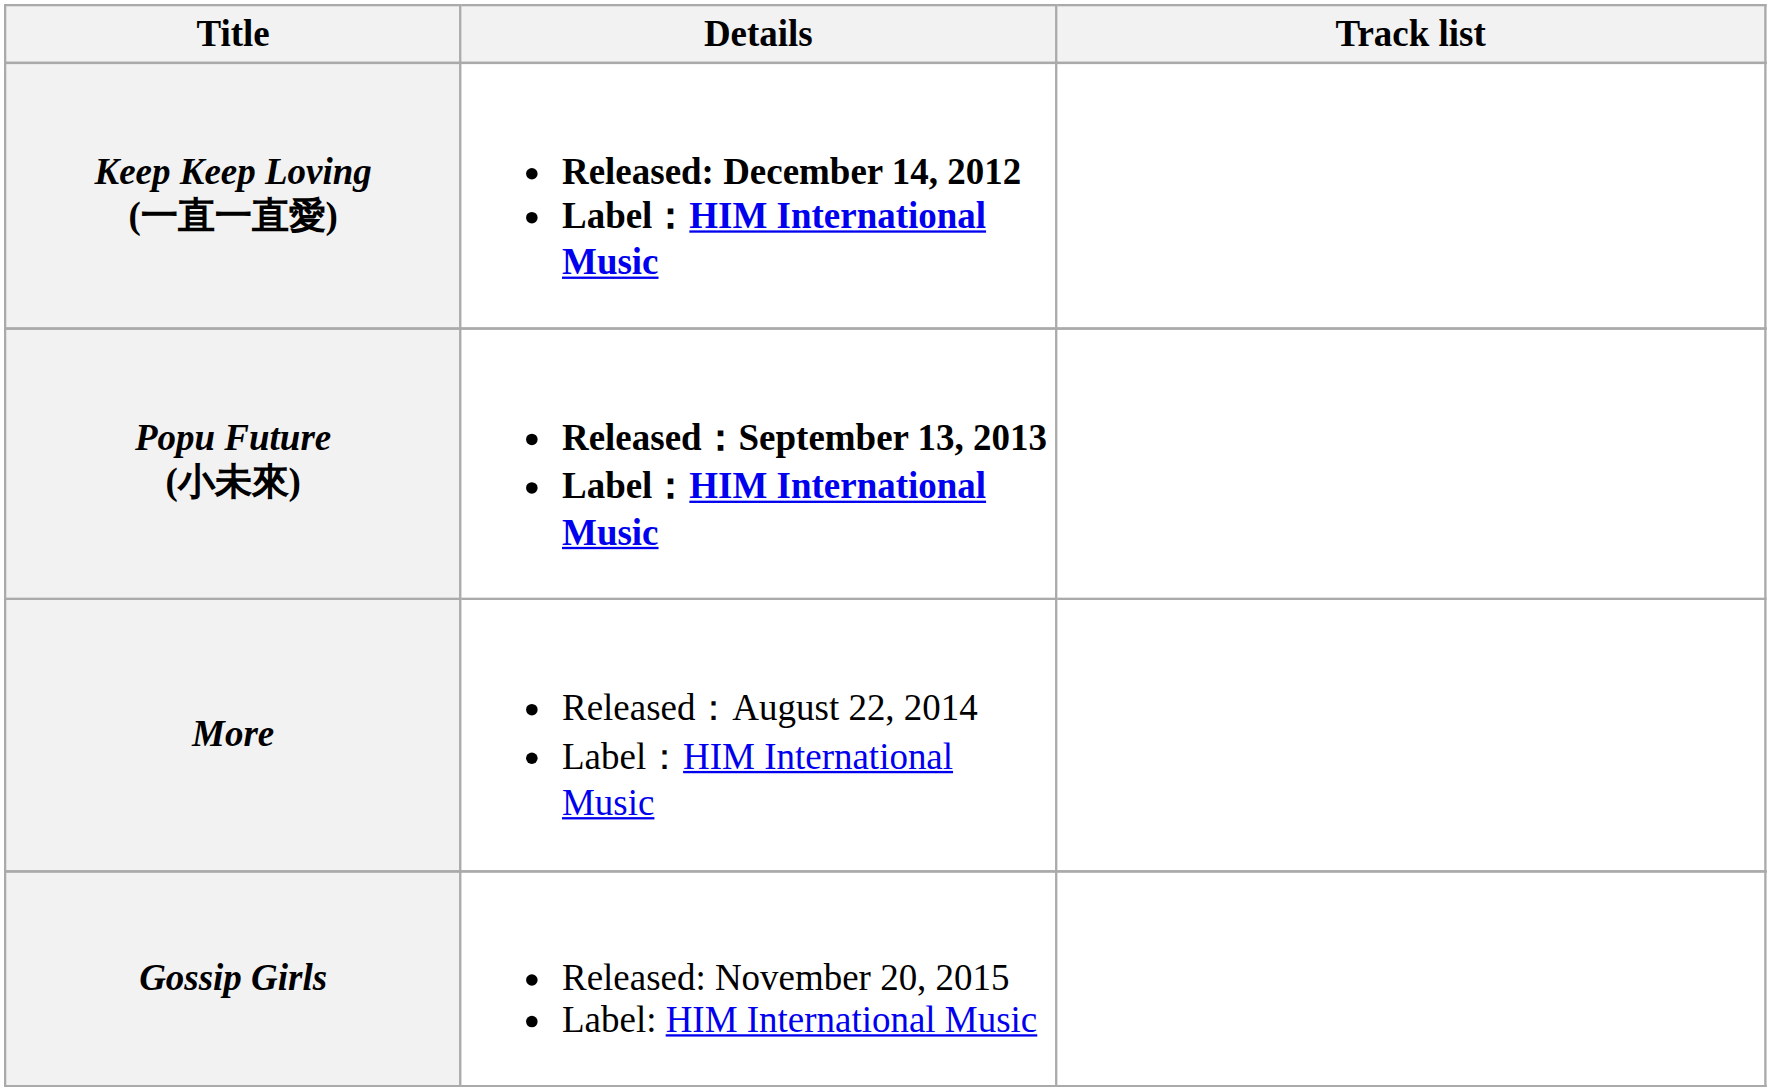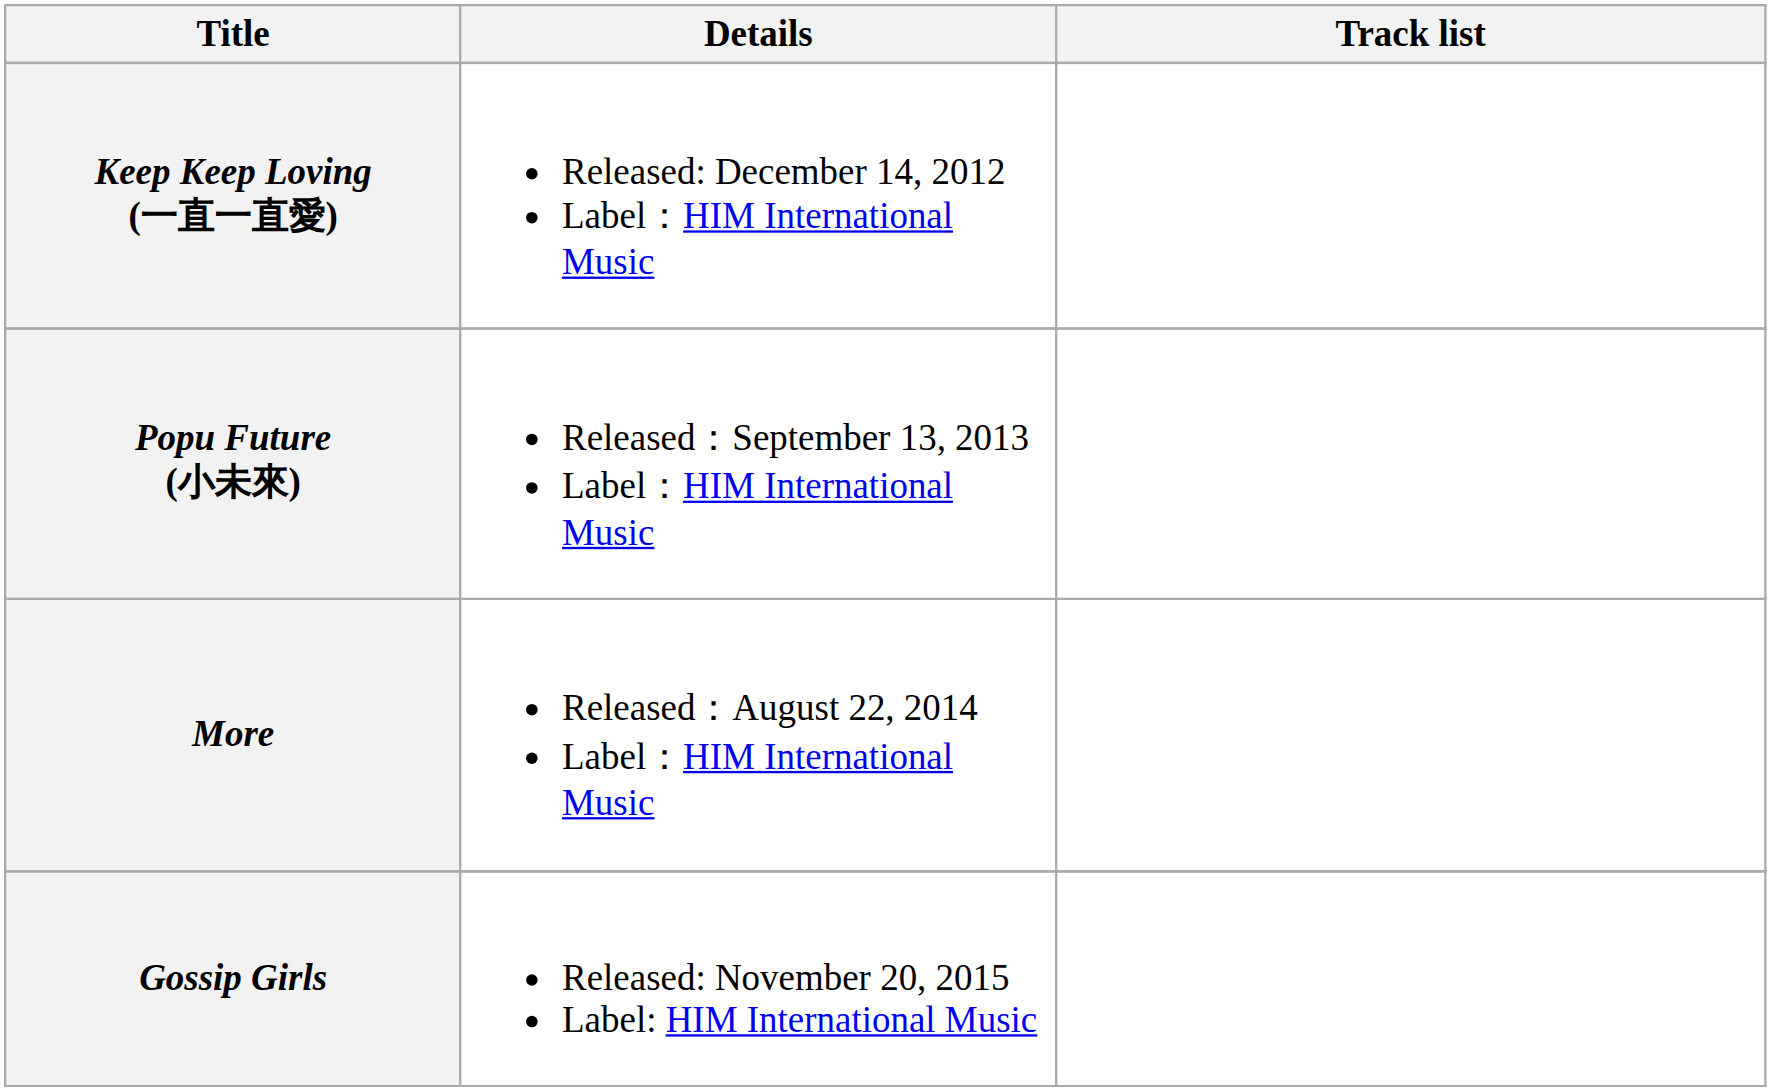(758, 217) bold -> (758, 217) normal
(758, 484) bold -> (758, 484) normal
